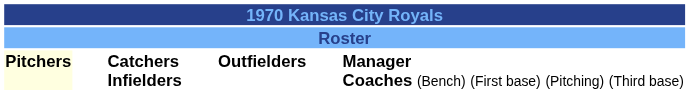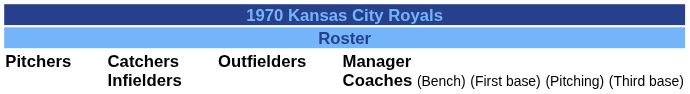(38, 61) lightyellow background -> (38, 61) no background
